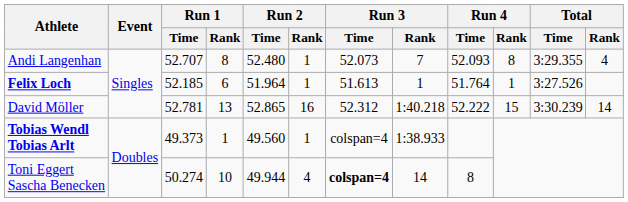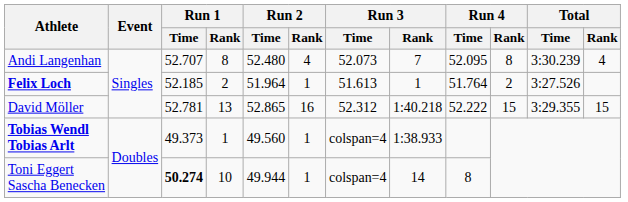(307, 61) 1 -> (307, 61) 4
(470, 61) 52.093 -> (468, 61) 52.095
(558, 61) 3:29.355 -> (556, 61) 3:30.239
(225, 84) 6 -> (225, 84) 2
(512, 84) 1 -> (509, 84) 2
(558, 107) 3:30.239 -> (556, 107) 3:29.355
(605, 107) 14 -> (602, 107) 15
(184, 178) normal -> (184, 178) bold
(307, 178) 4 -> (307, 178) 1
(359, 178) bold -> (358, 178) normal
